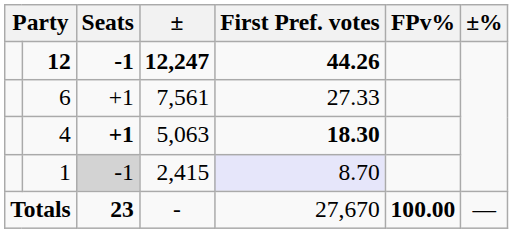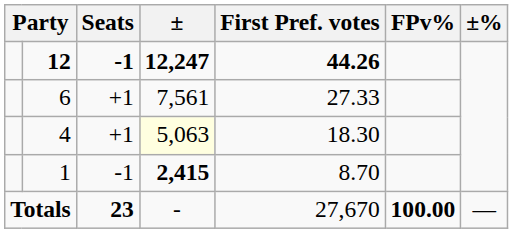(121, 135) bold -> (121, 135) normal
(183, 135) no background -> (183, 135) lightyellow background
(353, 135) bold -> (353, 135) normal
(124, 172) lightgrey background -> (124, 172) no background
(183, 172) normal -> (183, 172) bold
(359, 172) lavender background -> (359, 172) no background
